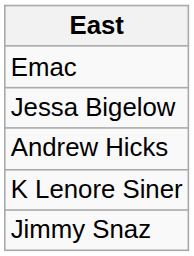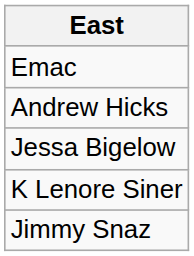(93, 107) Jessa Bigelow -> (89, 107) Andrew Hicks
(89, 148) Andrew Hicks -> (93, 148) Jessa Bigelow
